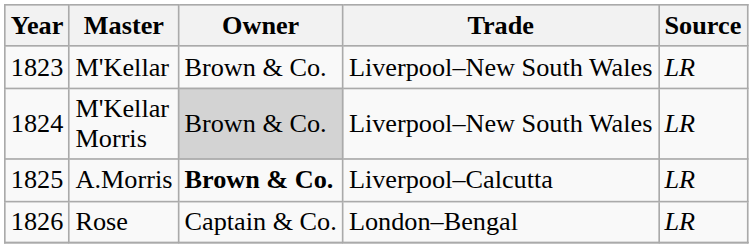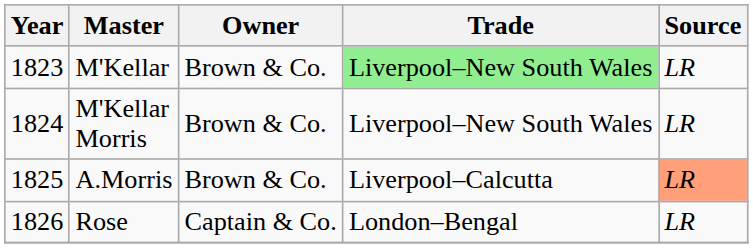(501, 66) no background -> (501, 66) lightgreen background
(256, 123) lightgrey background -> (256, 123) no background
(259, 179) bold -> (256, 179) normal
(680, 179) no background -> (680, 179) lightsalmon background
